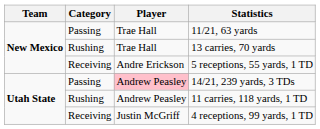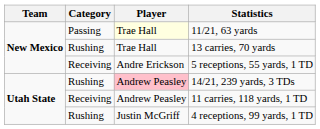(137, 30) no background -> (137, 30) lightyellow background
(84, 81) Passing -> (86, 81) Rushing
(86, 98) Rushing -> (90, 98) Receiving
(90, 115) Receiving -> (86, 115) Rushing
